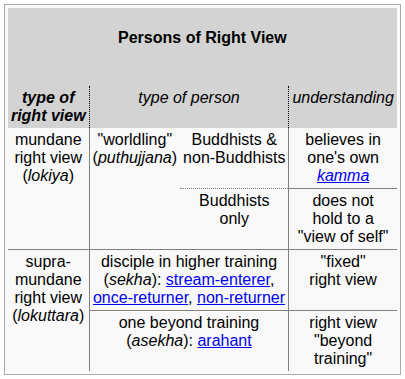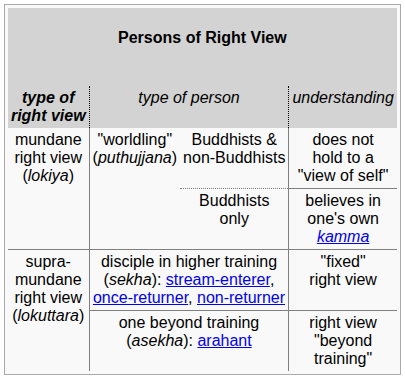(343, 158) believes in one's own kamma -> (343, 158) does not hold to a "view of self"
(343, 219) does not hold to a "view of self" -> (343, 219) believes in one's own kamma
